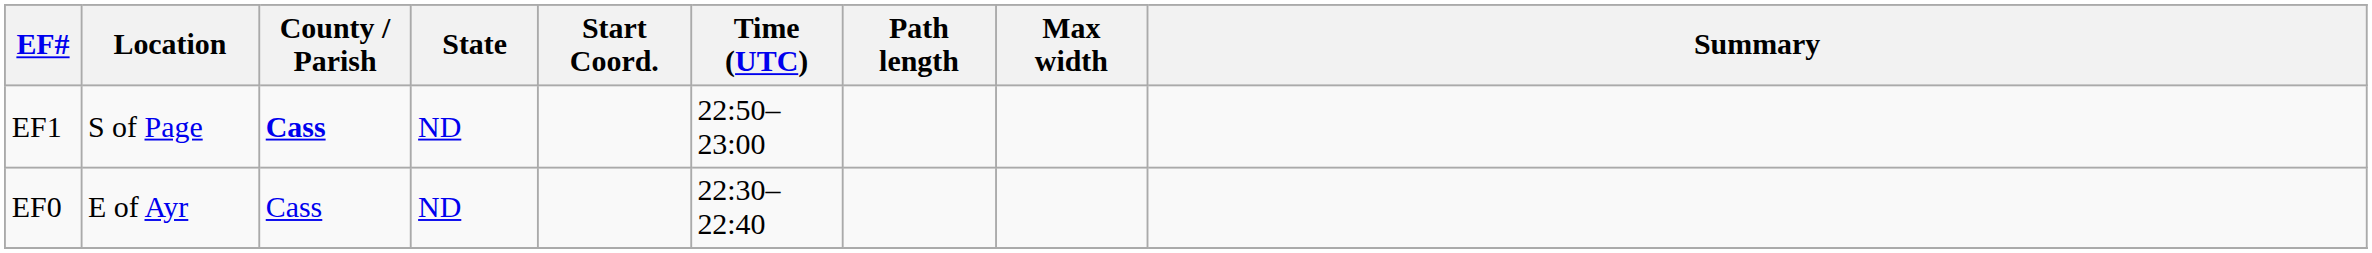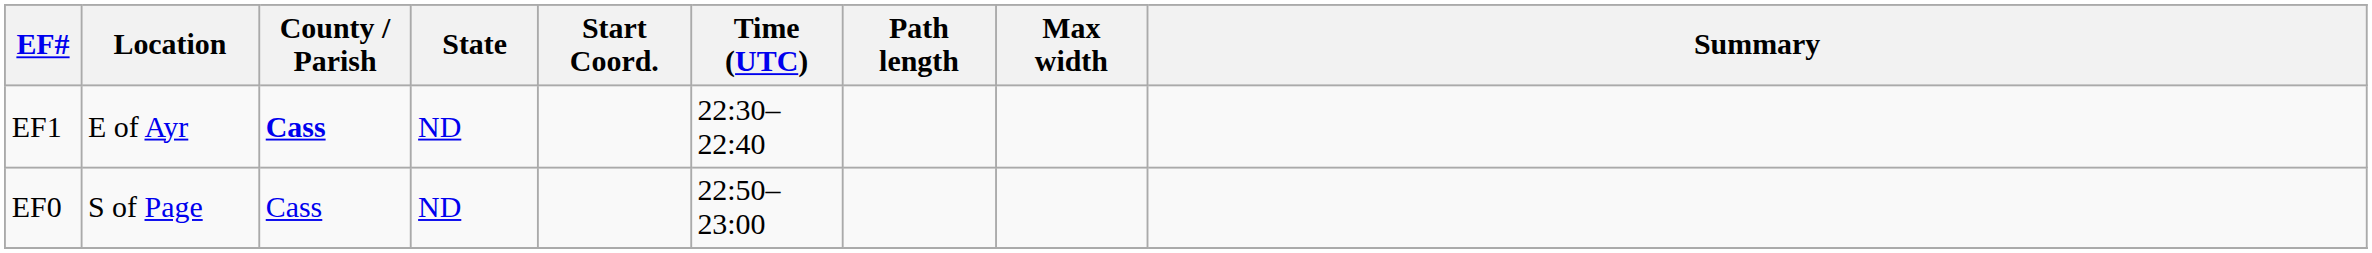(145, 126) S of Page -> (138, 126) E of Ayr
(739, 126) 22:50–23:00 -> (739, 126) 22:30–22:40
(138, 207) E of Ayr -> (145, 207) S of Page
(739, 207) 22:30–22:40 -> (739, 207) 22:50–23:00
